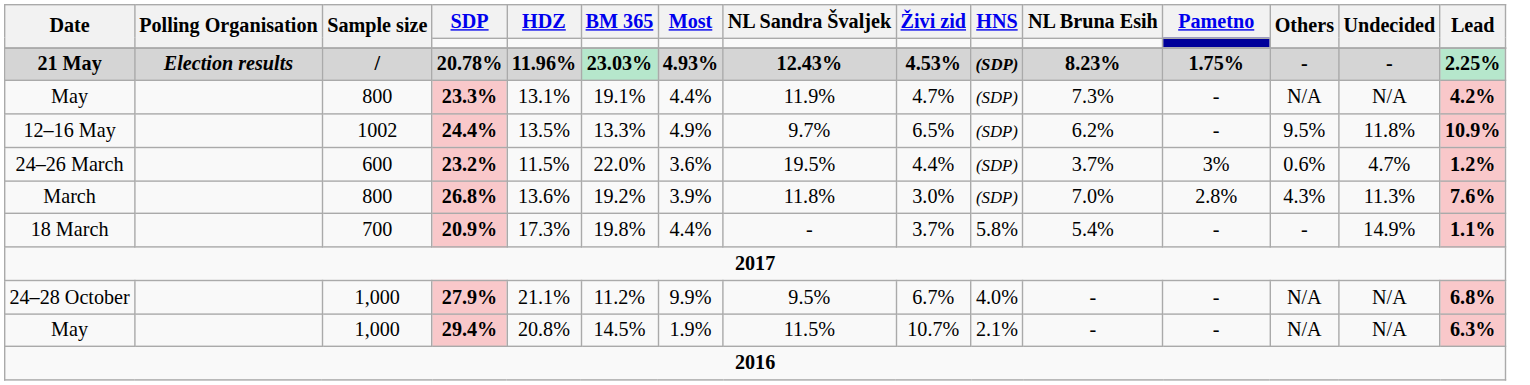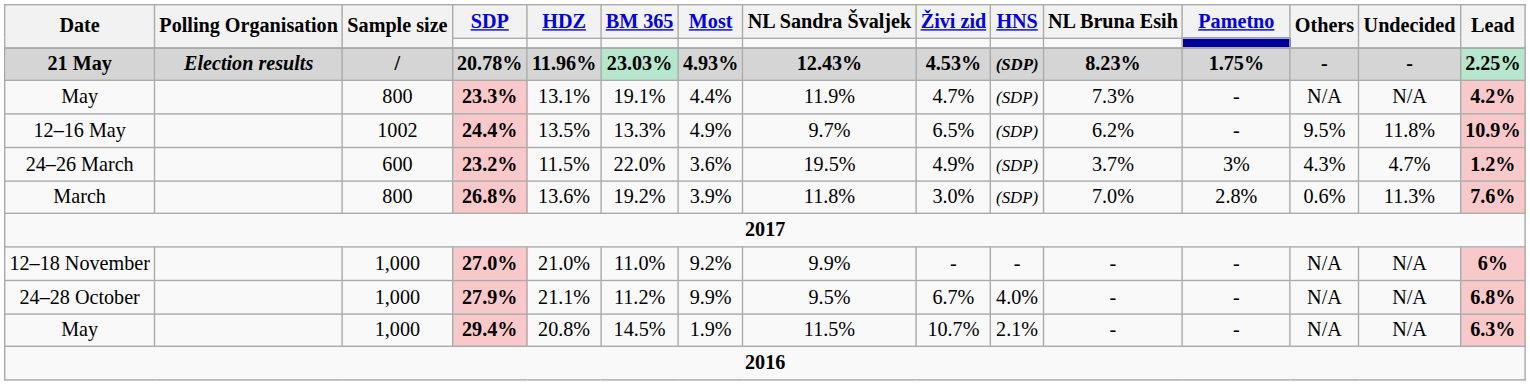(933, 163) 4.4% -> (953, 163) 4.9%
(1304, 163) 0.6% -> (1324, 163) 4.3%
(1304, 197) 4.3% -> (1324, 197) 0.6%
- row: (70, 230)
+ row: (80, 263)
